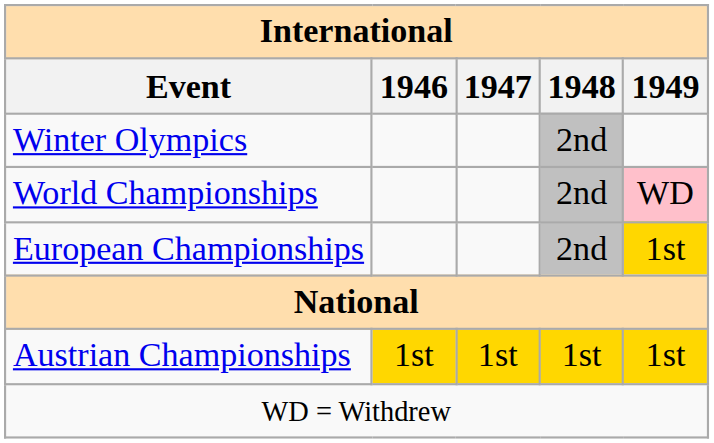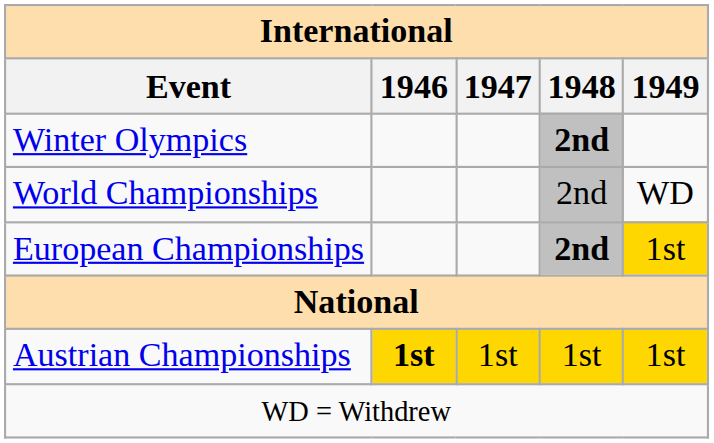(582, 139) normal -> (582, 139) bold
(665, 193) pink background -> (665, 193) no background
(582, 247) normal -> (582, 247) bold
(414, 355) normal -> (414, 355) bold
